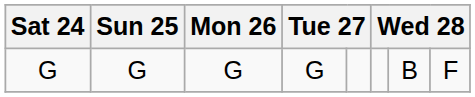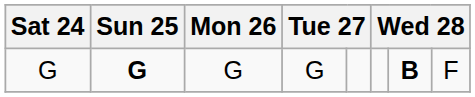(137, 69) normal -> (137, 69) bold
(410, 69) normal -> (410, 69) bold
